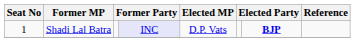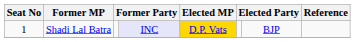(208, 29) no background -> (208, 29) gold background
(271, 29) bold -> (271, 29) normal
